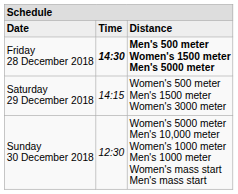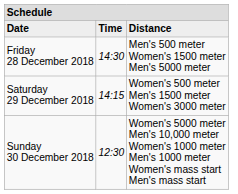(112, 56) bold -> (111, 56) normal
(180, 56) bold -> (177, 56) normal
